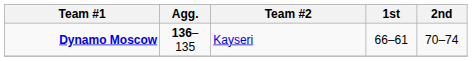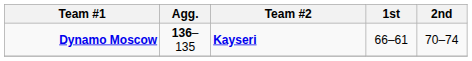(233, 39) normal -> (235, 39) bold
